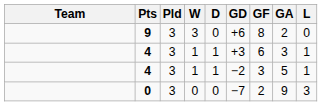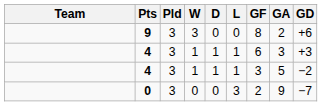columns swapped: (307, 14) <-> (238, 14)
